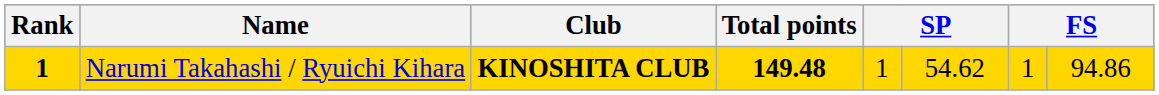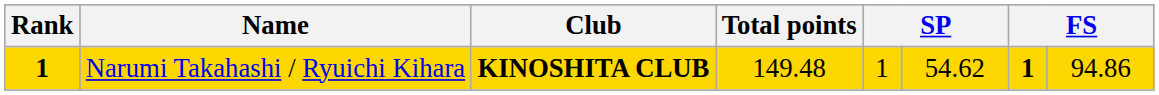(789, 68) bold -> (789, 68) normal
(1028, 68) normal -> (1028, 68) bold
